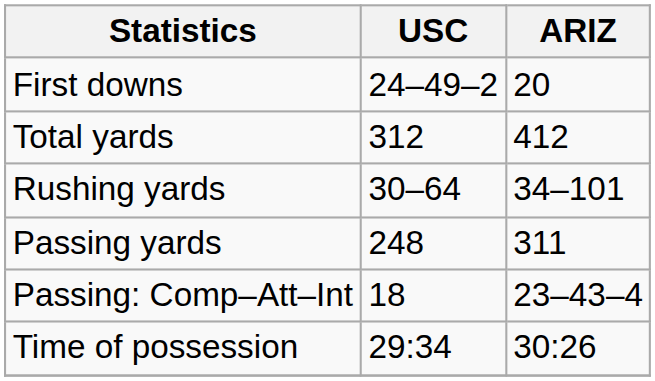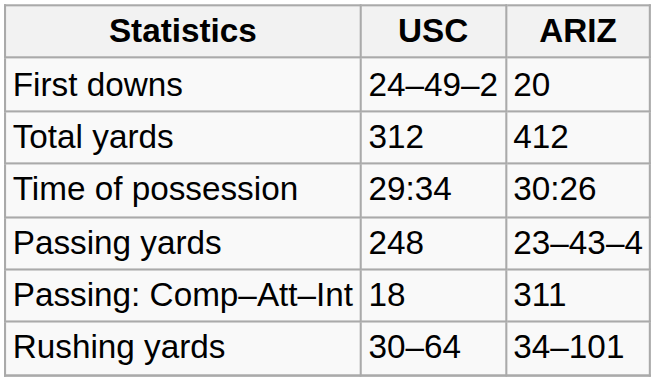rows swapped: (119, 189) <-> (155, 347)
(540, 242) 311 -> (578, 242) 23–43–4
(578, 295) 23–43–4 -> (540, 295) 311
